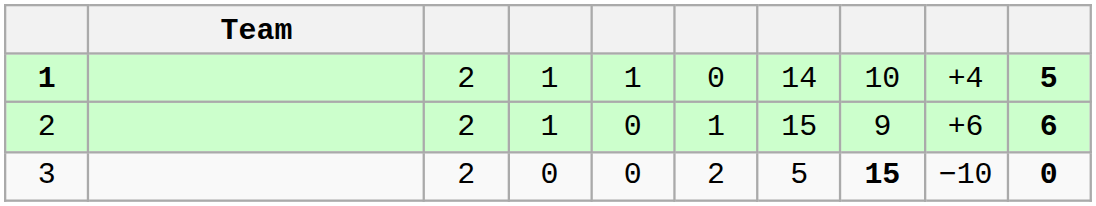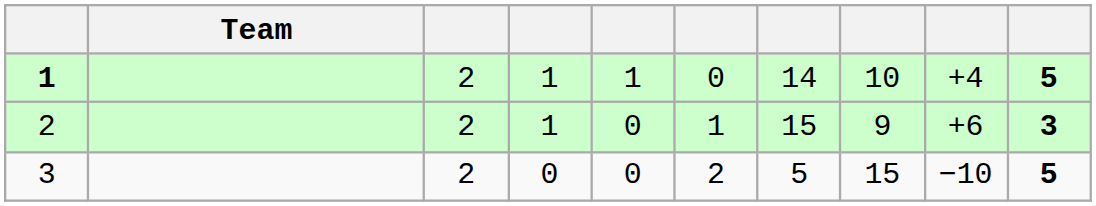(1049, 127) 6 -> (1049, 127) 3
(882, 176) bold -> (882, 176) normal
(1049, 176) 0 -> (1049, 176) 5
